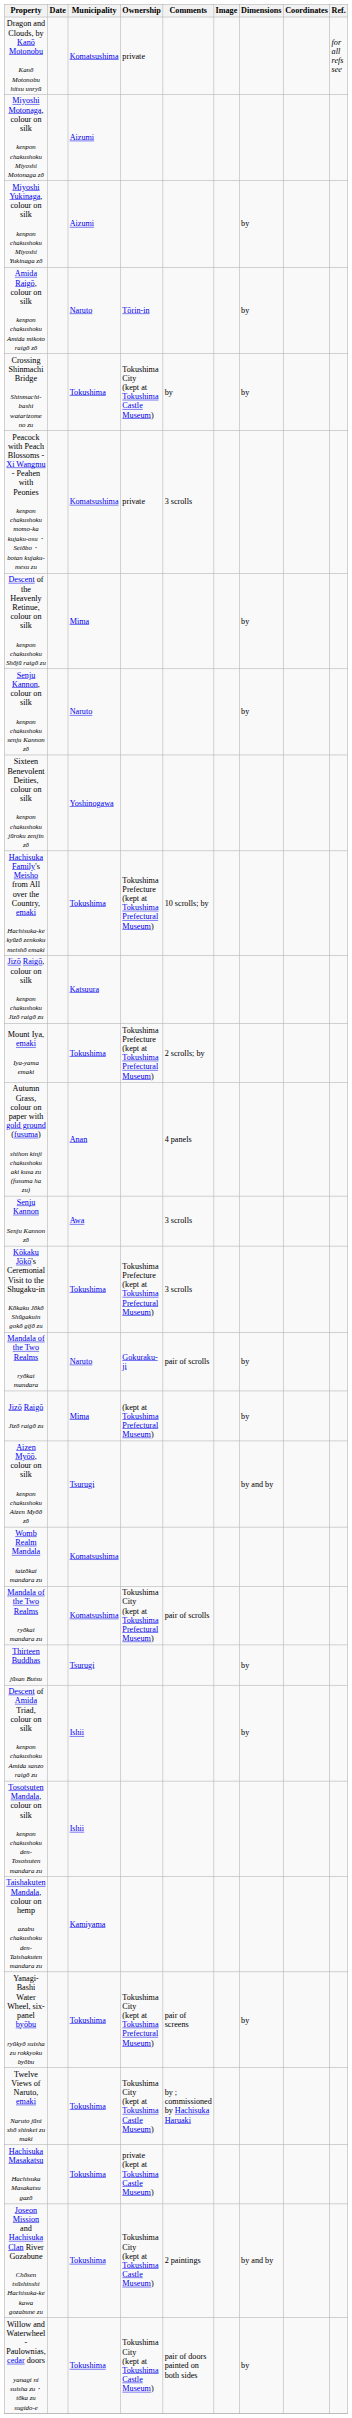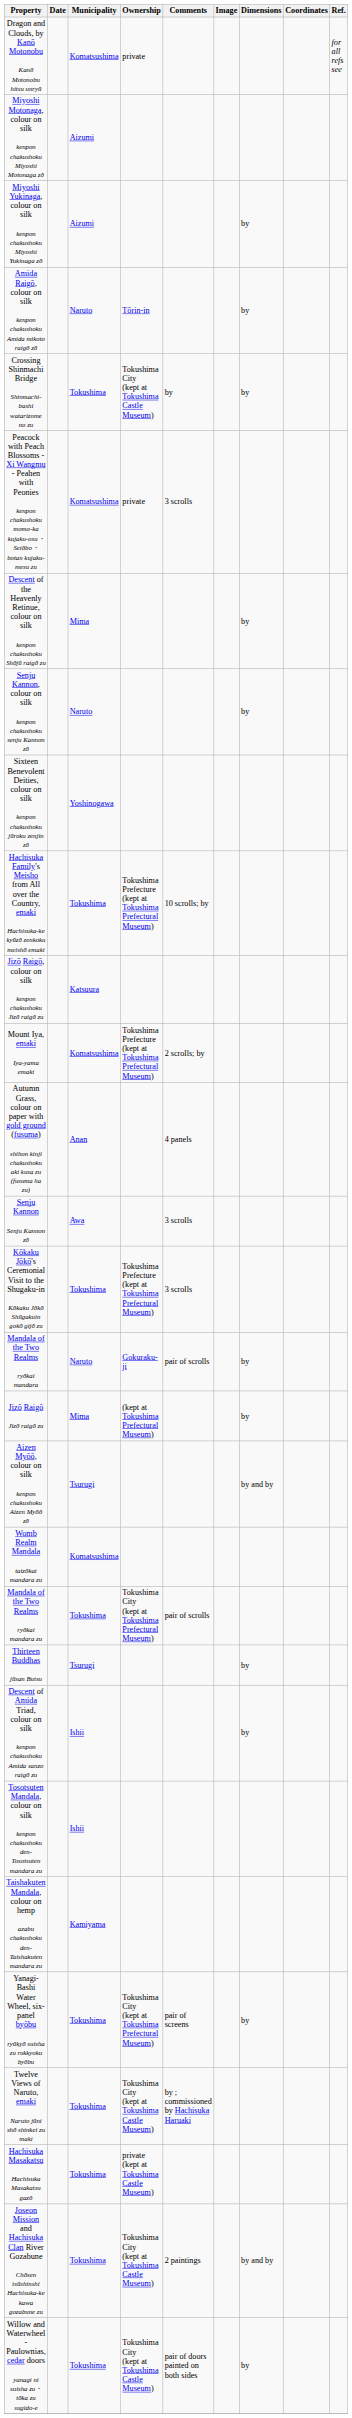(88, 1053) Tokushima -> (94, 1053) Komatsushima
(94, 1615) Komatsushima -> (88, 1615) Tokushima
